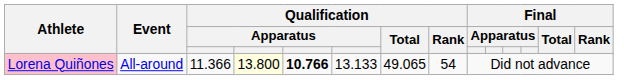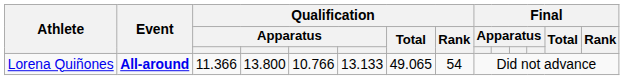(61, 64) pink background -> (61, 64) no background
(152, 64) normal -> (155, 64) bold
(259, 64) lightyellow background -> (265, 64) no background
(307, 64) bold -> (313, 64) normal
